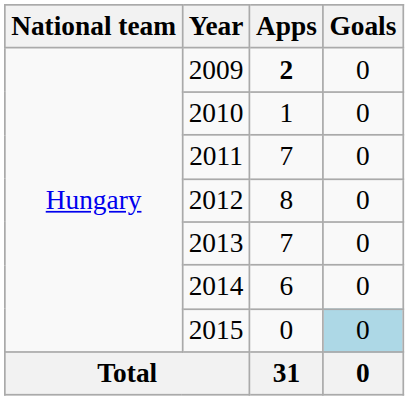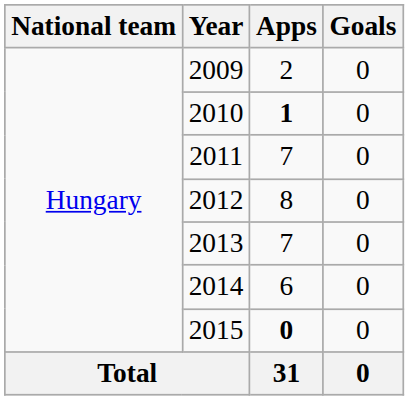(286, 69) bold -> (286, 69) normal
(286, 112) normal -> (286, 112) bold
(286, 329) normal -> (286, 329) bold
(363, 329) lightblue background -> (363, 329) no background
